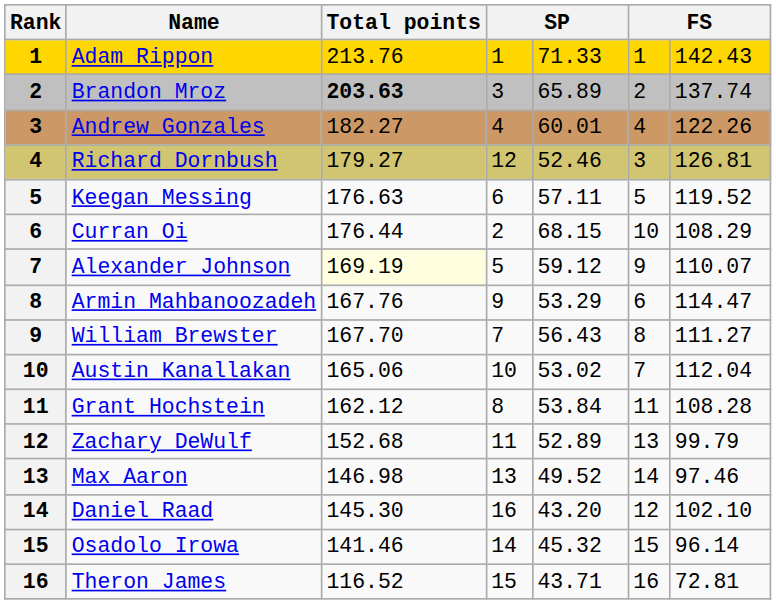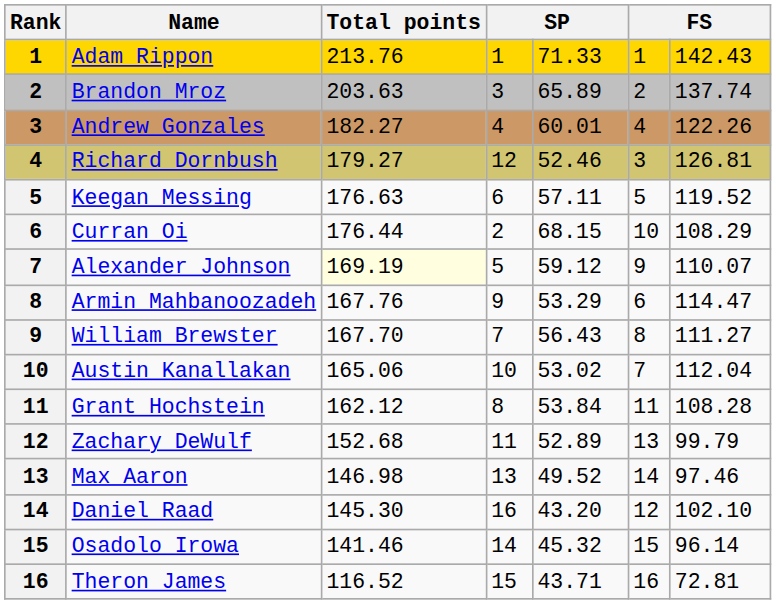(365, 92) bold -> (365, 92) normal
